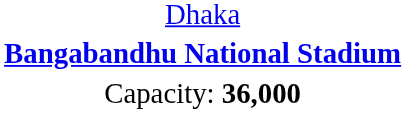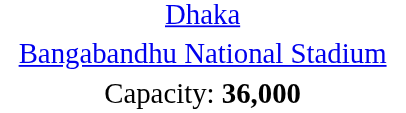(203, 53) bold -> (203, 53) normal
